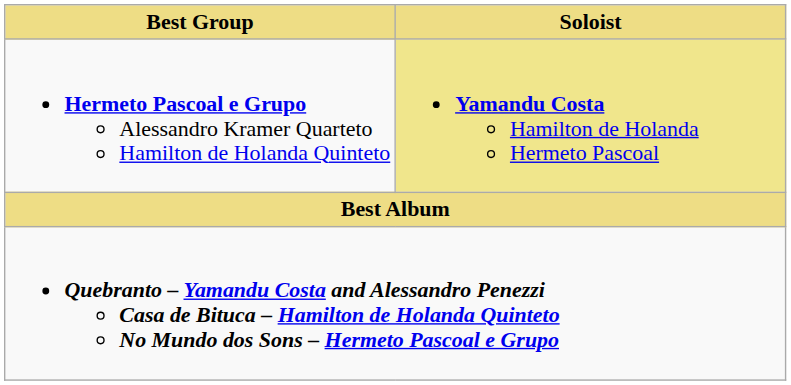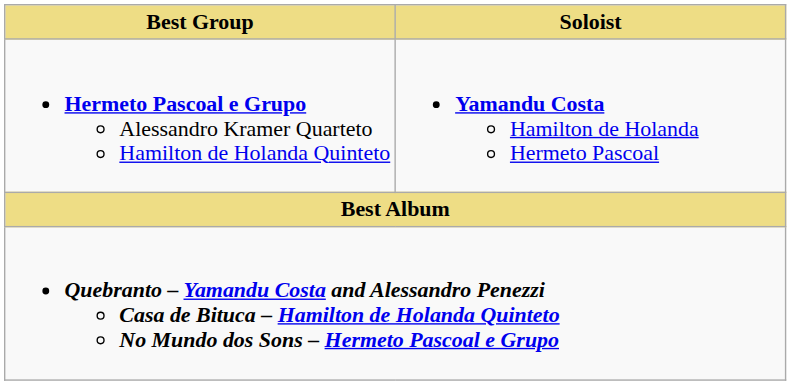(591, 128) khaki background -> (591, 128) no background
